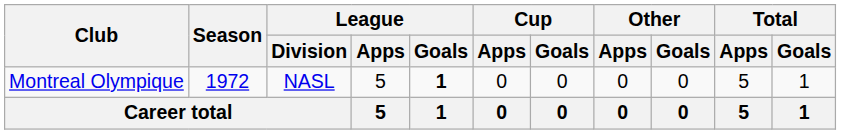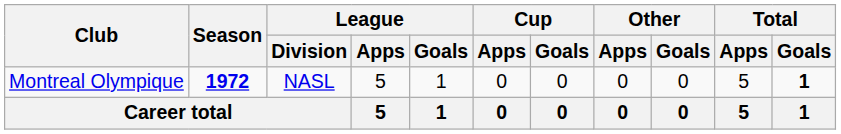(227, 81) normal -> (227, 81) bold
(441, 81) bold -> (441, 81) normal
(804, 81) normal -> (804, 81) bold
